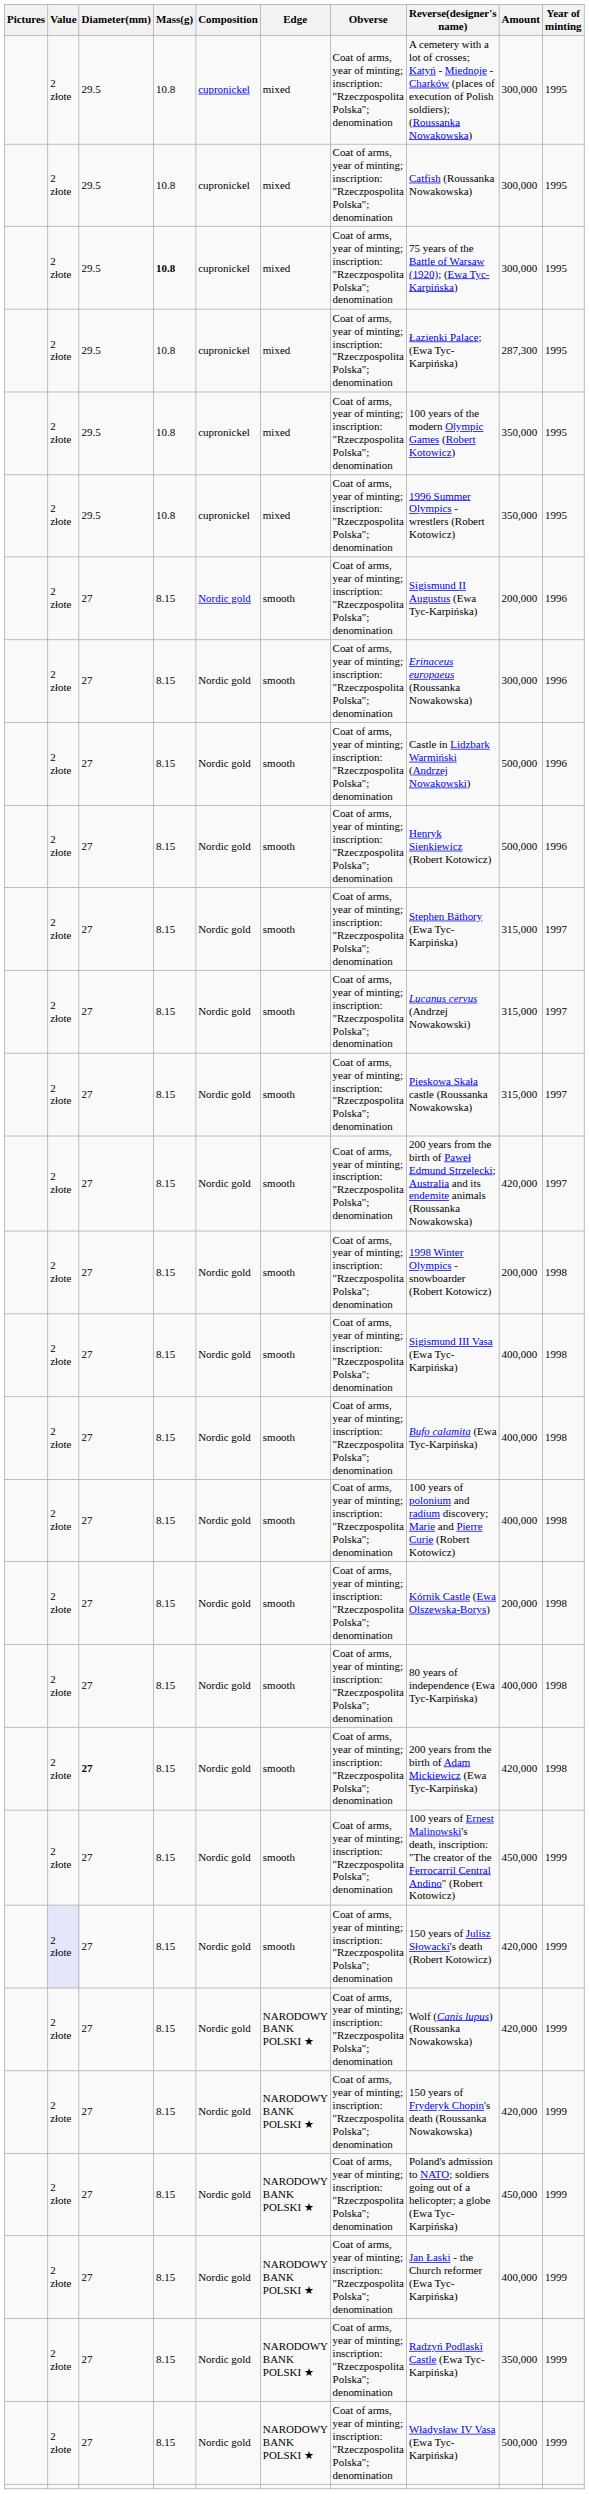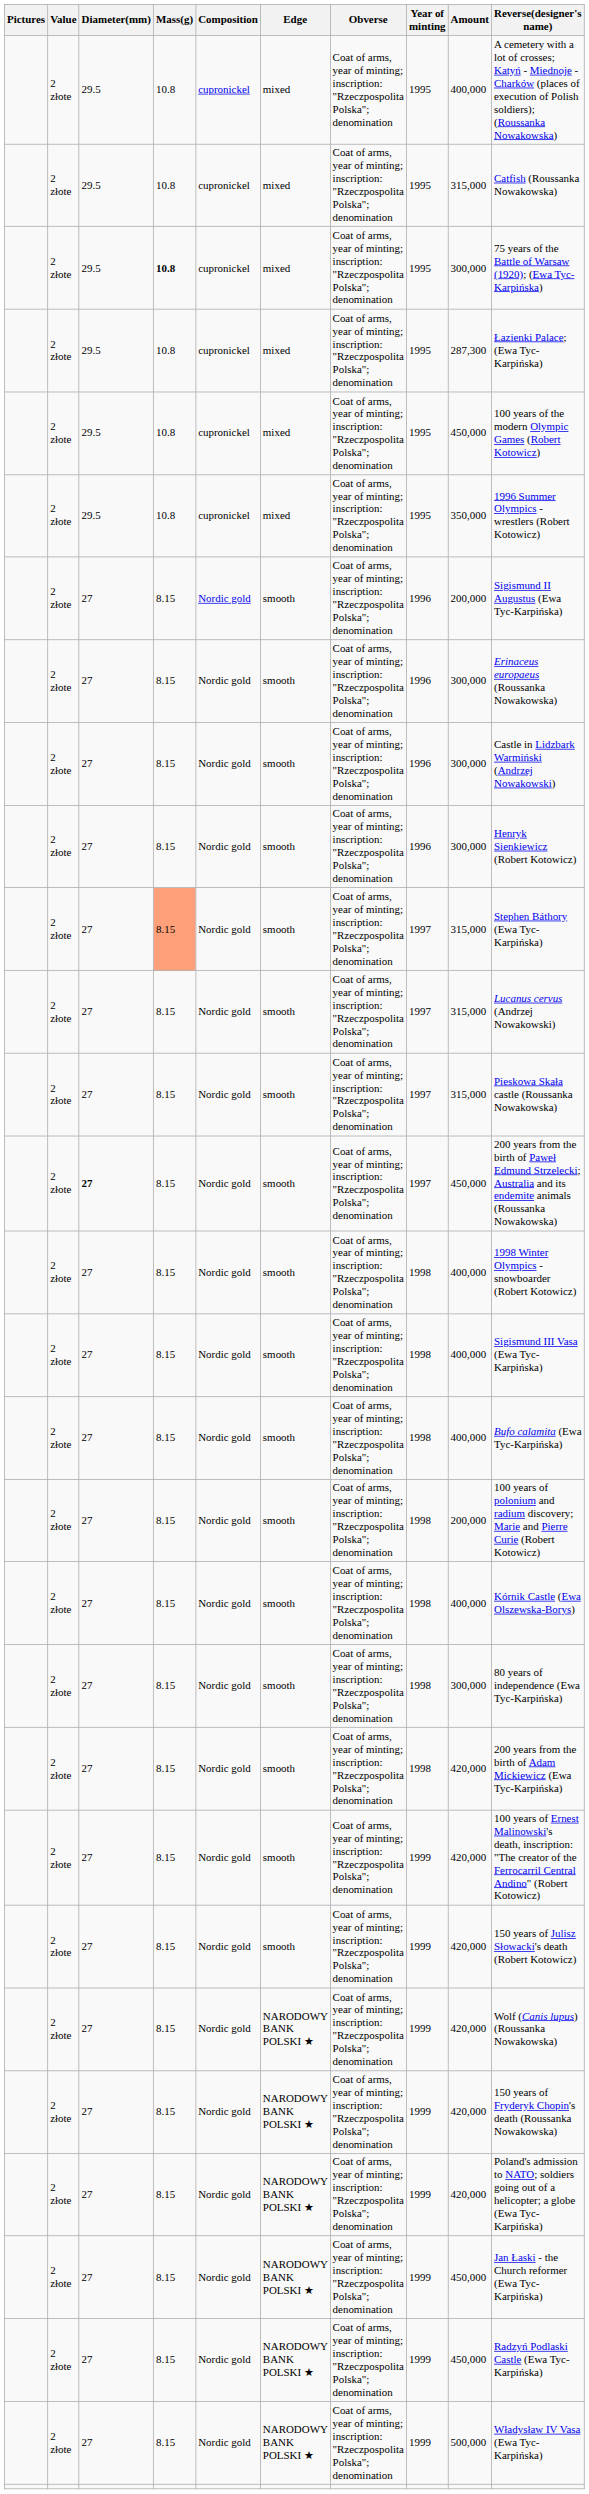columns swapped: (453, 20) <-> (563, 20)
(519, 90) 300,000 -> (468, 90) 400,000
(519, 185) 300,000 -> (468, 185) 315,000
(519, 433) 350,000 -> (468, 433) 450,000
(519, 764) 500,000 -> (468, 764) 300,000
(519, 846) 500,000 -> (468, 846) 300,000
(166, 929) no background -> (166, 929) lightsalmon background
(87, 1183) normal -> (87, 1183) bold
(519, 1183) 420,000 -> (468, 1183) 450,000
(519, 1273) 200,000 -> (468, 1273) 400,000
(519, 1520) 400,000 -> (468, 1520) 200,000
(519, 1603) 200,000 -> (468, 1603) 400,000
(519, 1686) 400,000 -> (468, 1686) 300,000
(87, 1768) bold -> (87, 1768) normal
(519, 1858) 450,000 -> (468, 1858) 420,000
(61, 1947) lavender background -> (61, 1947) no background
(519, 2195) 450,000 -> (468, 2195) 420,000
(519, 2277) 400,000 -> (468, 2277) 450,000
(519, 2360) 350,000 -> (468, 2360) 450,000
